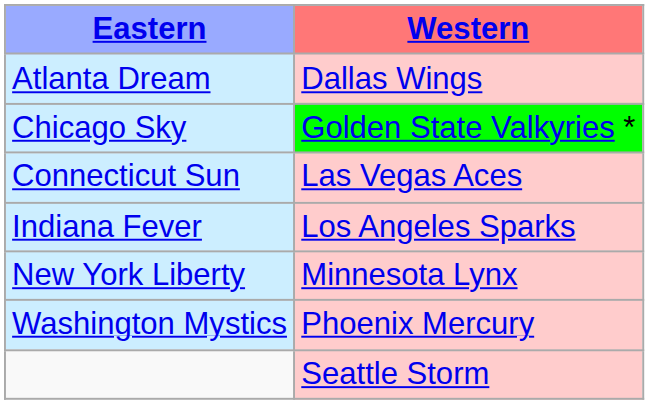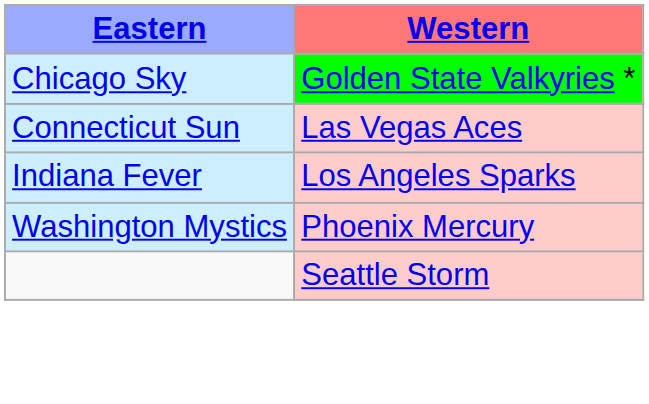- row: (111, 78)
- row: (129, 275)
